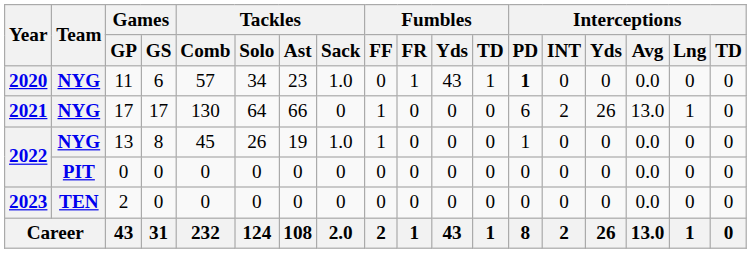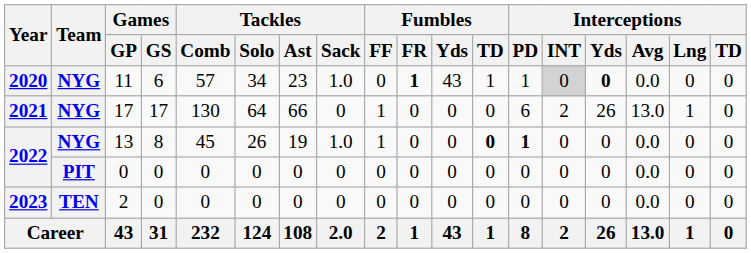(414, 80) normal -> (414, 80) bold
(525, 80) bold -> (525, 80) normal
(564, 80) no background -> (564, 80) lightgrey background
(606, 80) normal -> (606, 80) bold
(490, 141) normal -> (490, 141) bold
(525, 141) normal -> (525, 141) bold
